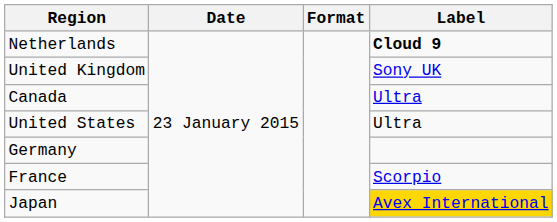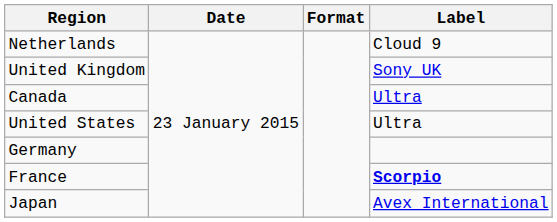(407, 44) bold -> (407, 44) normal
(407, 177) normal -> (407, 177) bold
(461, 203) gold background -> (461, 203) no background
